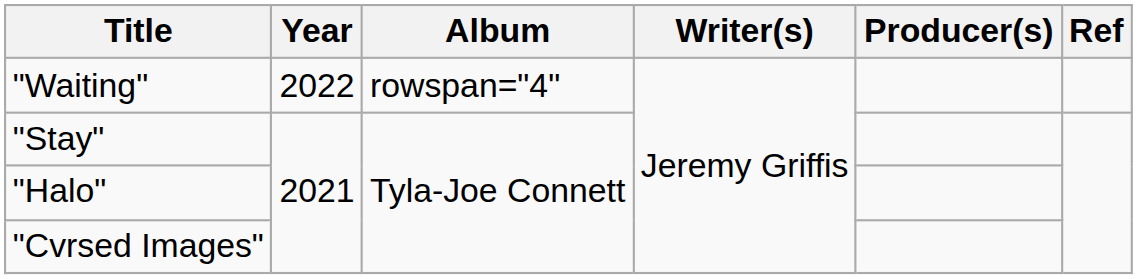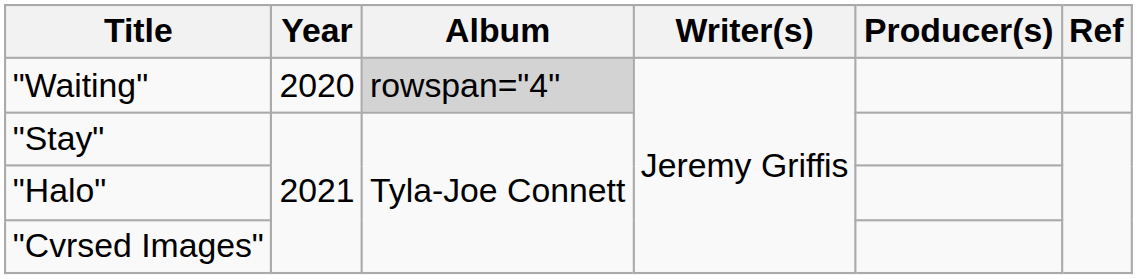(317, 84) 2022 -> (317, 84) 2020
(465, 84) no background -> (465, 84) lightgrey background
